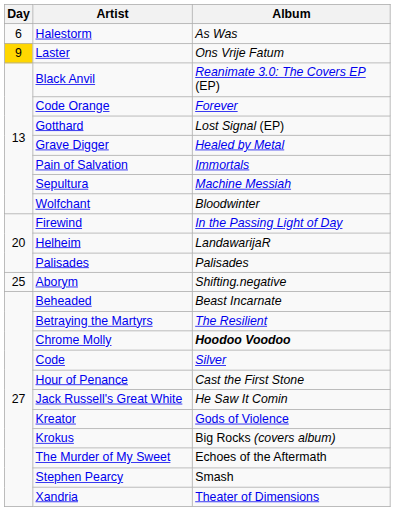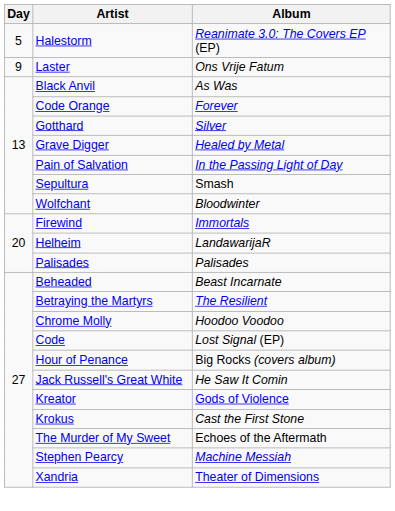(19, 33) 6 -> (19, 40) 5
(216, 33) As Was -> (280, 40) Reanimate 3.0: The Covers EP (EP)
(19, 53) gold background -> (19, 67) no background
(280, 79) Reanimate 3.0: The Covers EP (EP) -> (216, 86) As Was
(240, 125) Lost Signal (EP) -> (211, 125) Silver
(222, 164) Immortals -> (269, 164) In the Passing Light of Day
(243, 184) Machine Messiah -> (214, 184) Smash
(269, 223) In the Passing Light of Day -> (222, 223) Immortals
- row: (57, 282)
(243, 340) bold -> (239, 321) normal
(211, 360) Silver -> (240, 340) Lost Signal (EP)
(250, 379) Cast the First Stone -> (265, 360) Big Rocks (covers album)
(265, 438) Big Rocks (covers album) -> (250, 418) Cast the First Stone
(214, 477) Smash -> (243, 457) Machine Messiah
